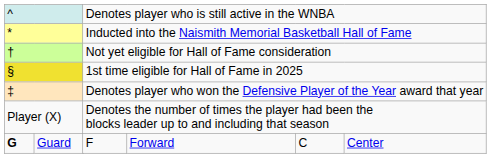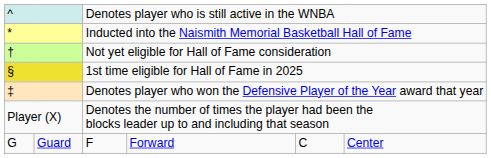(12, 143) bold -> (12, 143) normal
